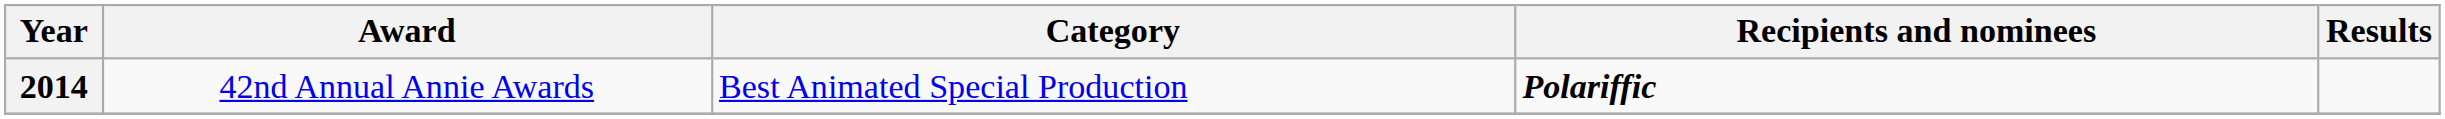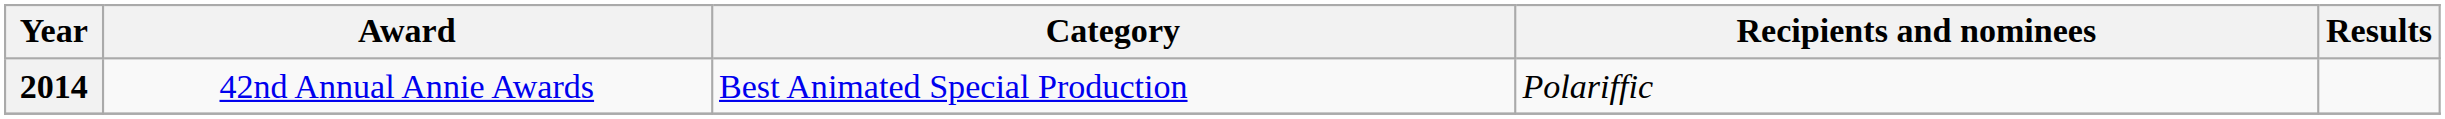(1589, 85) bold -> (1588, 85) normal
